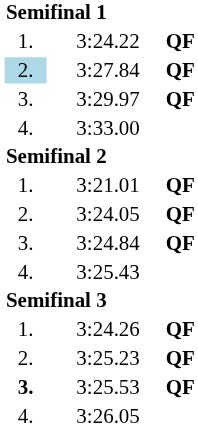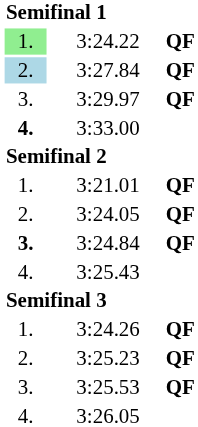(26, 41) no background -> (26, 41) lightgreen background
(26, 127) normal -> (26, 127) bold
(26, 243) normal -> (26, 243) bold
(26, 387) bold -> (26, 387) normal
